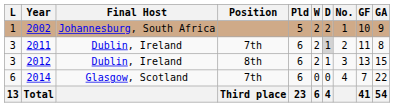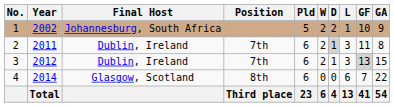columns swapped: (344, 13) <-> (13, 13)
(253, 61) 8th -> (259, 61) 7th
(364, 61) no background -> (364, 61) lightgrey background
(253, 78) 7th -> (259, 78) 8th
